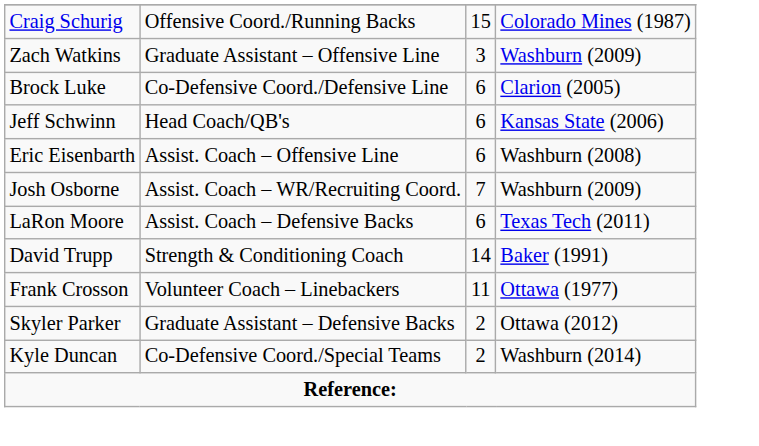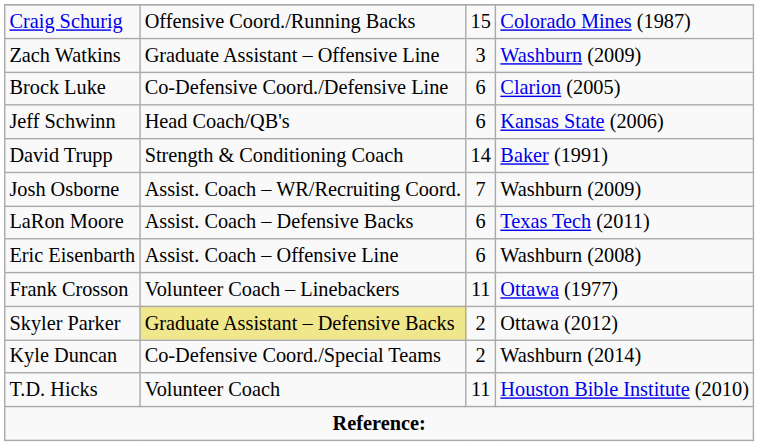rows swapped: (72, 155) <-> (61, 256)
(300, 323) no background -> (300, 323) khaki background
+ row: (54, 389)
